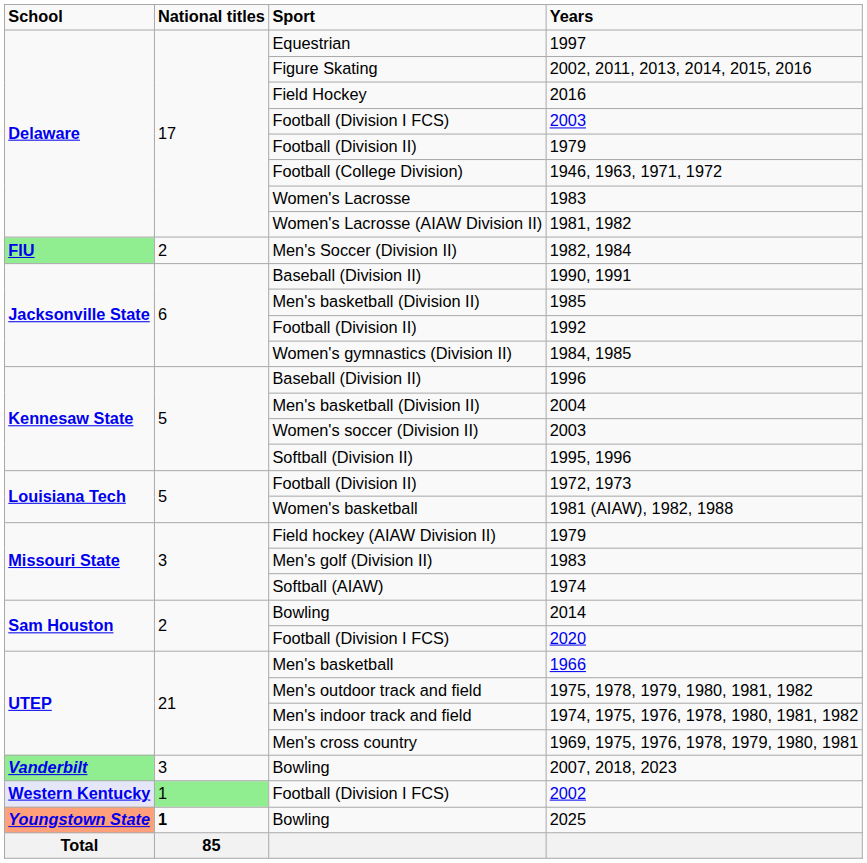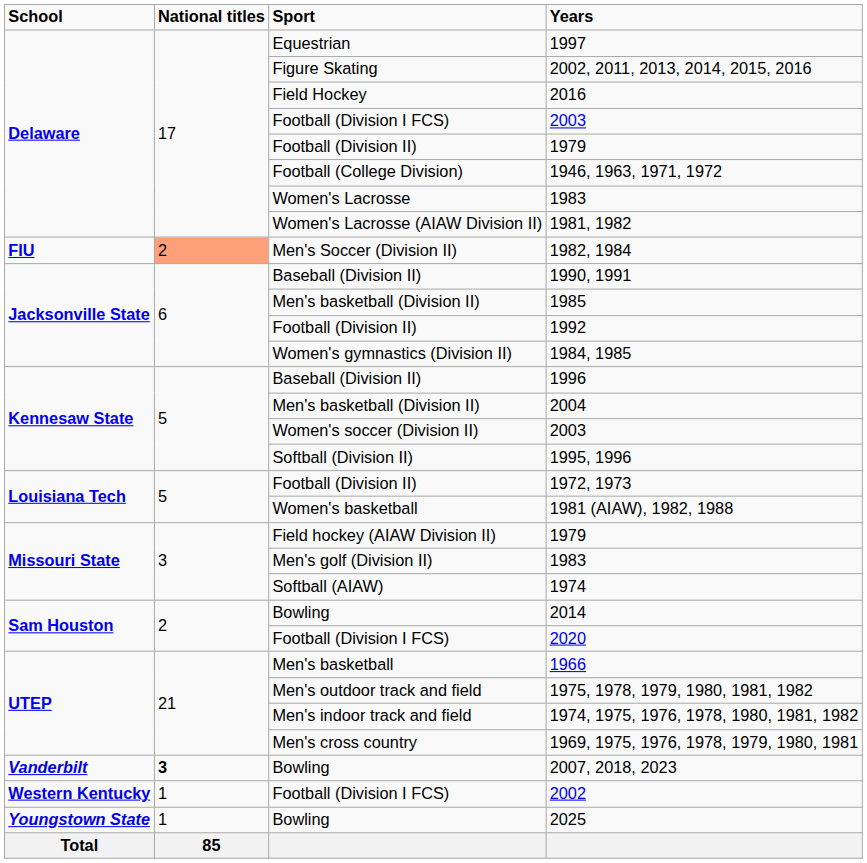(21, 250) lightgreen background -> (21, 250) no background
(162, 250) no background -> (162, 250) lightsalmon background
(48, 768) lightgreen background -> (48, 768) no background
(162, 768) normal -> (162, 768) bold
(79, 793) lavender background -> (79, 793) no background
(162, 793) lightgreen background -> (162, 793) no background
(79, 819) lightsalmon background -> (79, 819) no background
(162, 819) bold -> (162, 819) normal
